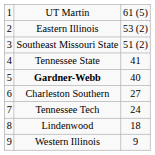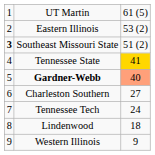(9, 45) normal -> (9, 45) bold
(135, 61) no background -> (135, 61) gold background
(135, 77) no background -> (135, 77) lightsalmon background
